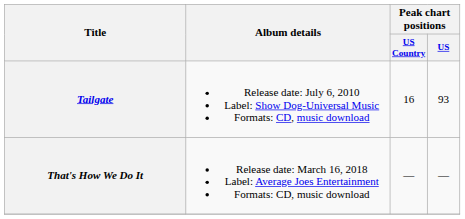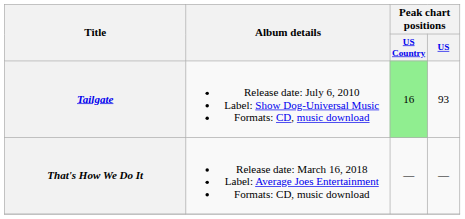(409, 99) no background -> (409, 99) lightgreen background
